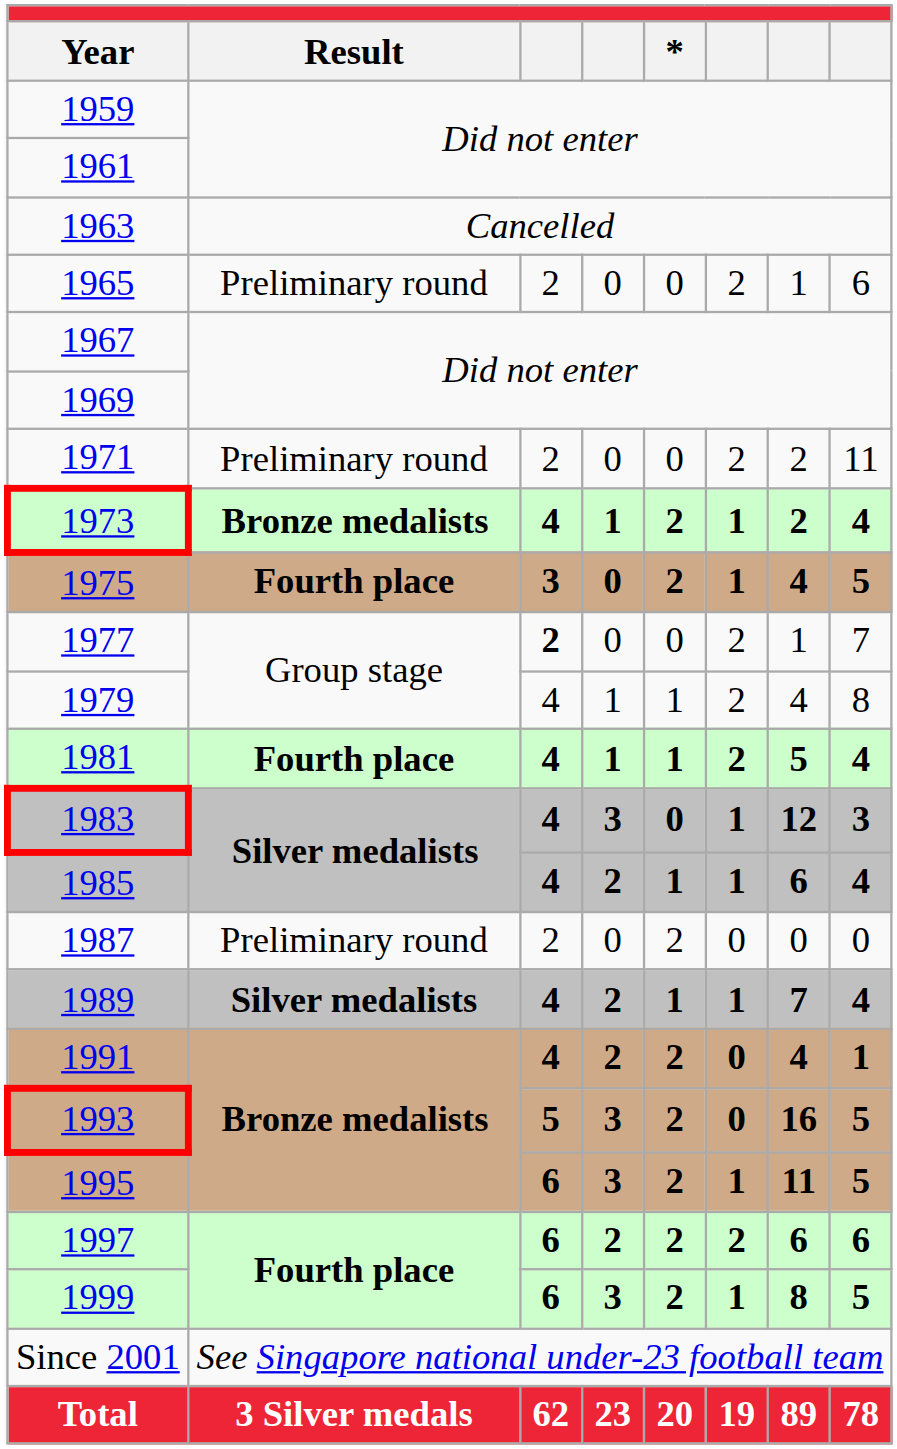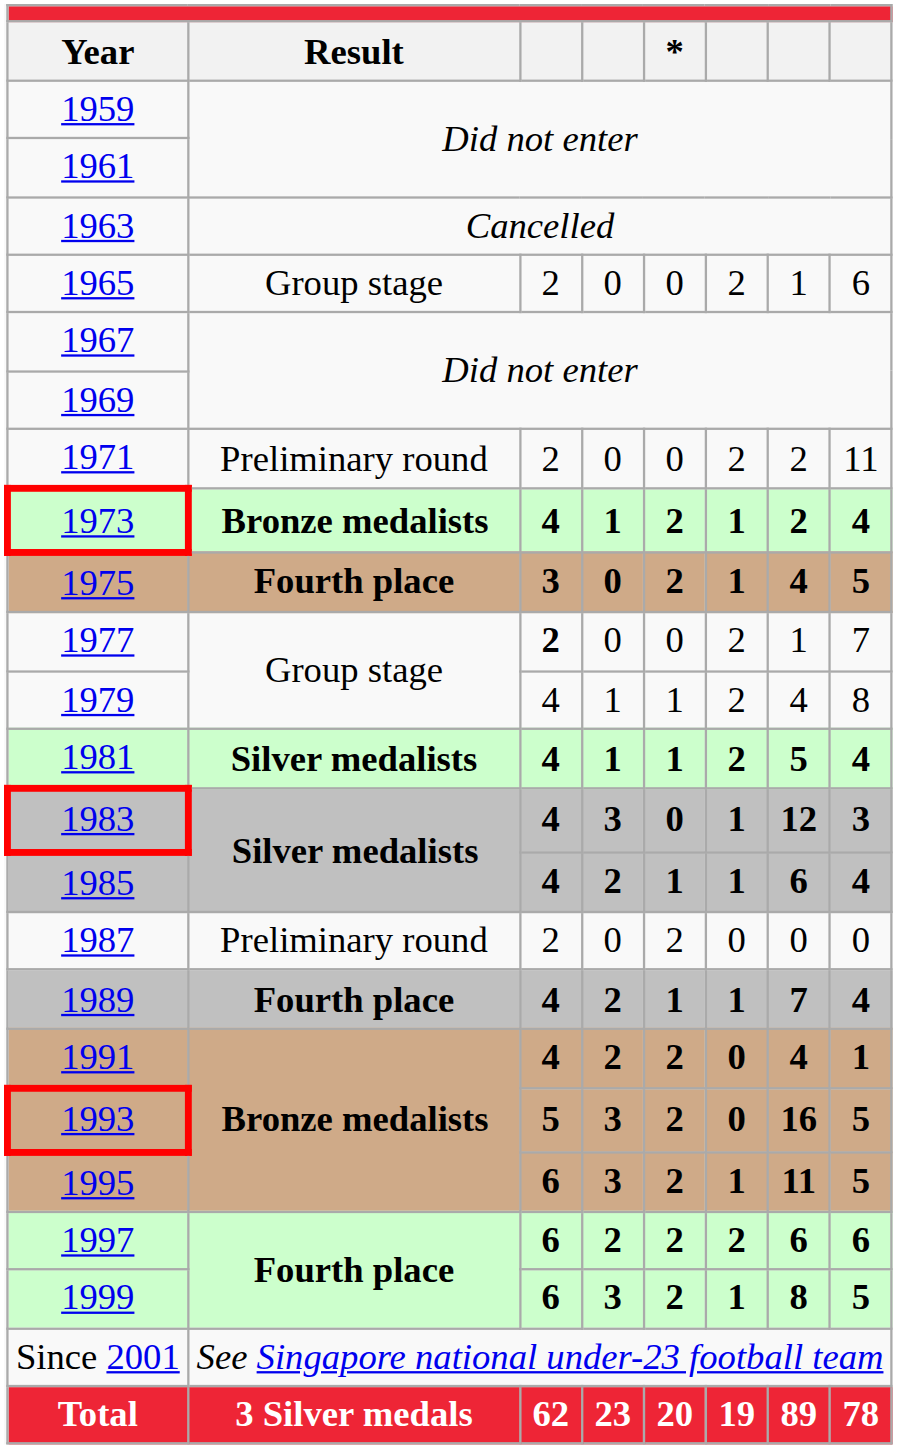(354, 282) Preliminary round -> (354, 282) Group stage
(354, 758) Fourth place -> (354, 758) Silver medalists
(354, 998) Silver medalists -> (354, 998) Fourth place
